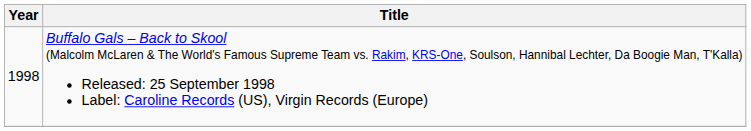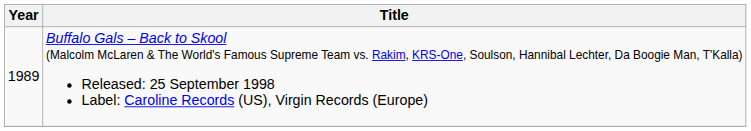(24, 76) 1998 -> (24, 76) 1989
